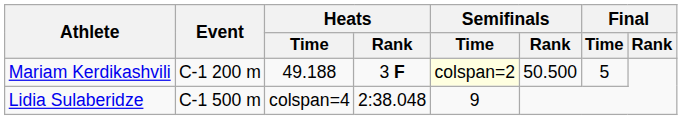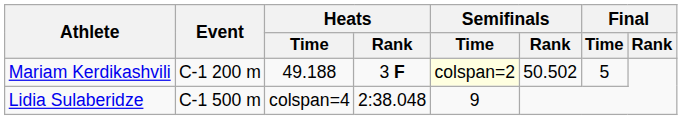(550, 73) 50.500 -> (550, 73) 50.502
